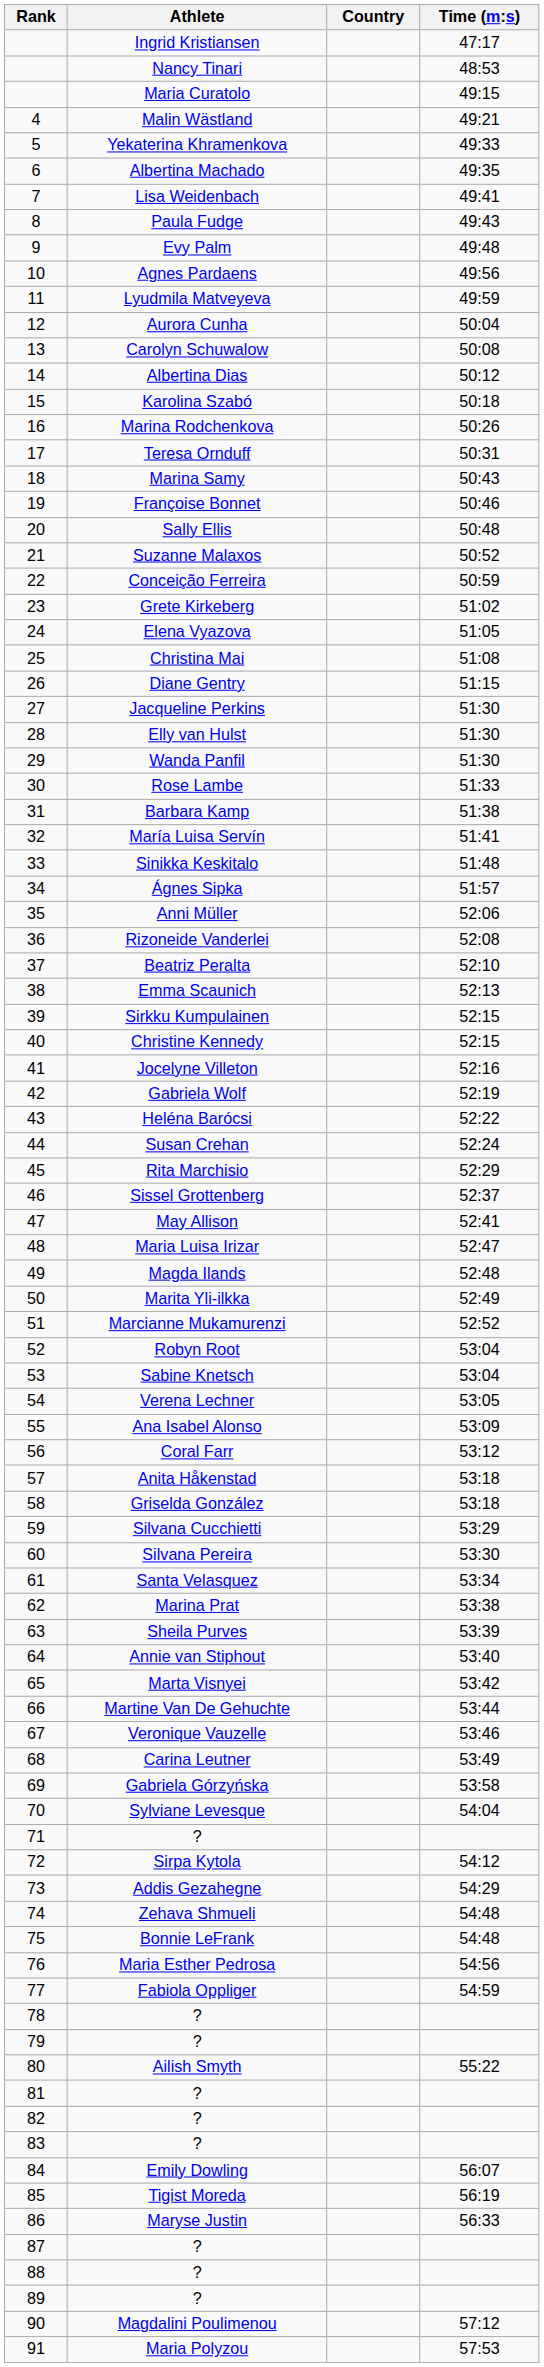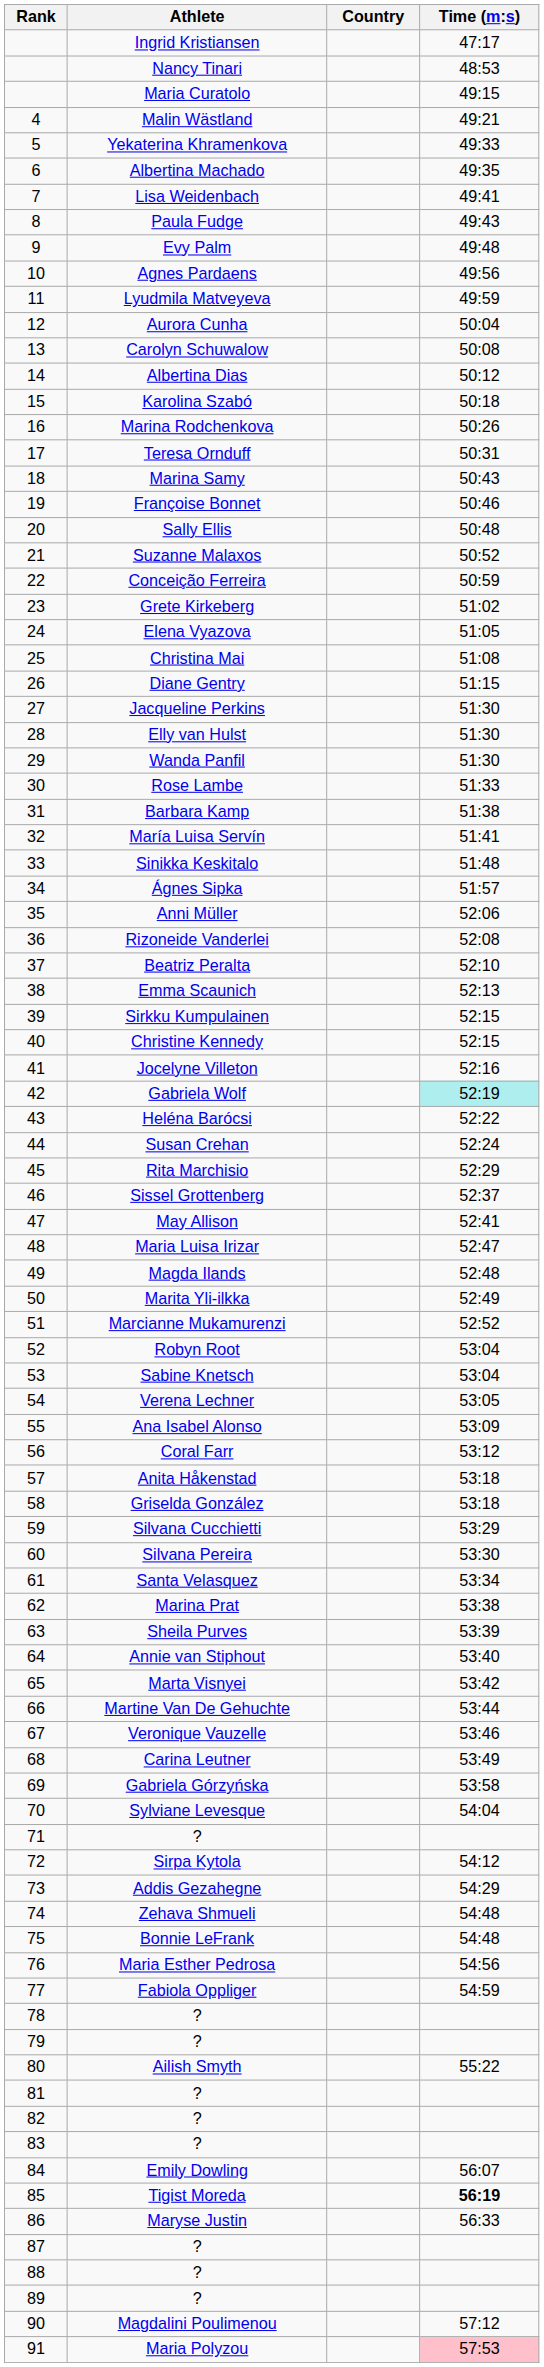(480, 1093) no background -> (480, 1093) paleturquoise background
(480, 2195) normal -> (480, 2195) bold
(480, 2349) no background -> (480, 2349) pink background
